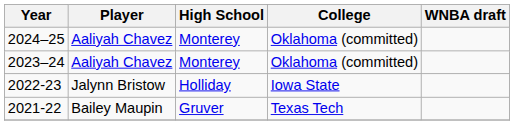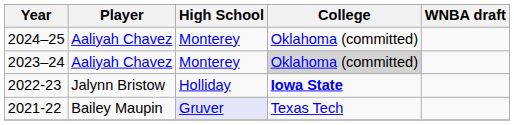(344, 62) no background -> (344, 62) lightgrey background
(305, 85) normal -> (307, 85) bold
(201, 108) no background -> (201, 108) lavender background
